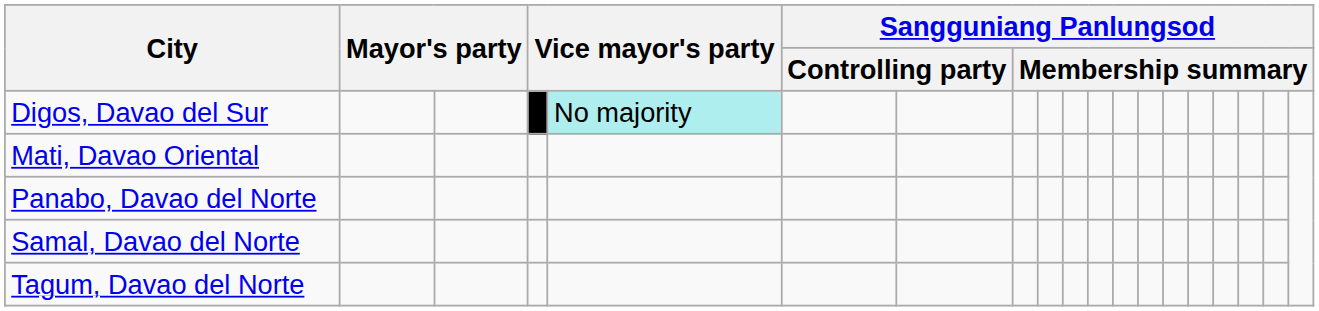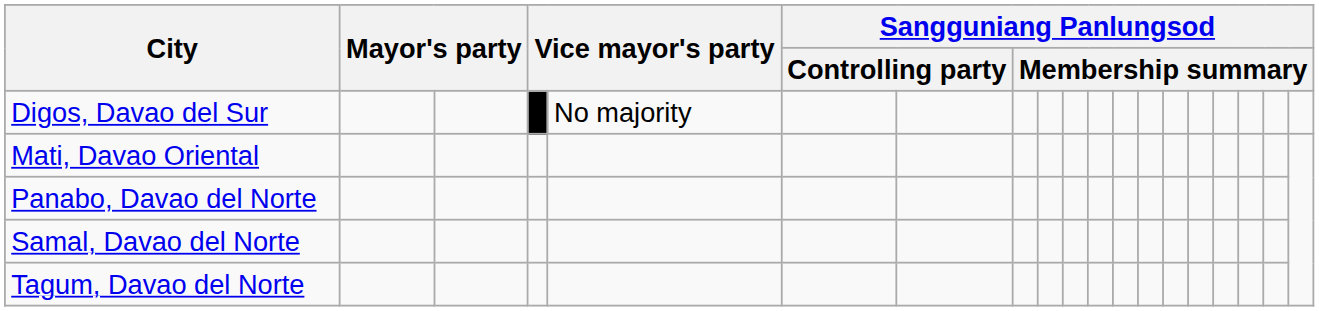(623, 113) paleturquoise background -> (623, 113) no background
